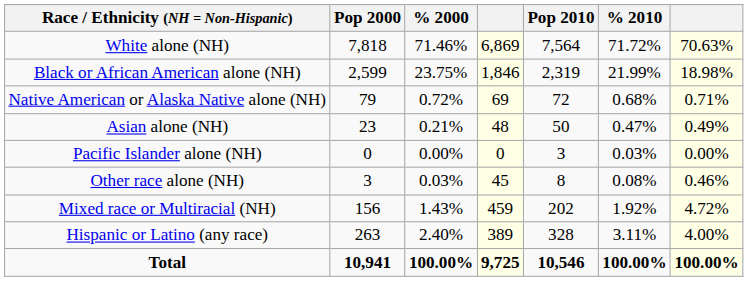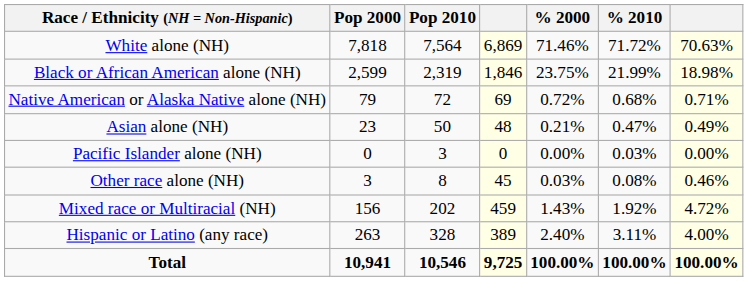columns swapped: (561, 18) <-> (441, 18)
